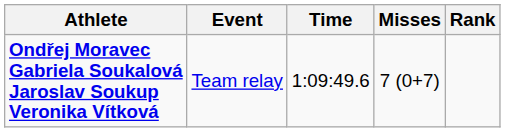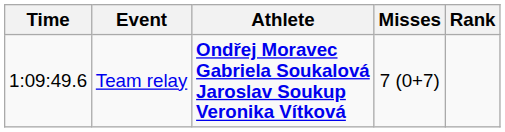columns swapped: (96, 20) <-> (331, 20)
